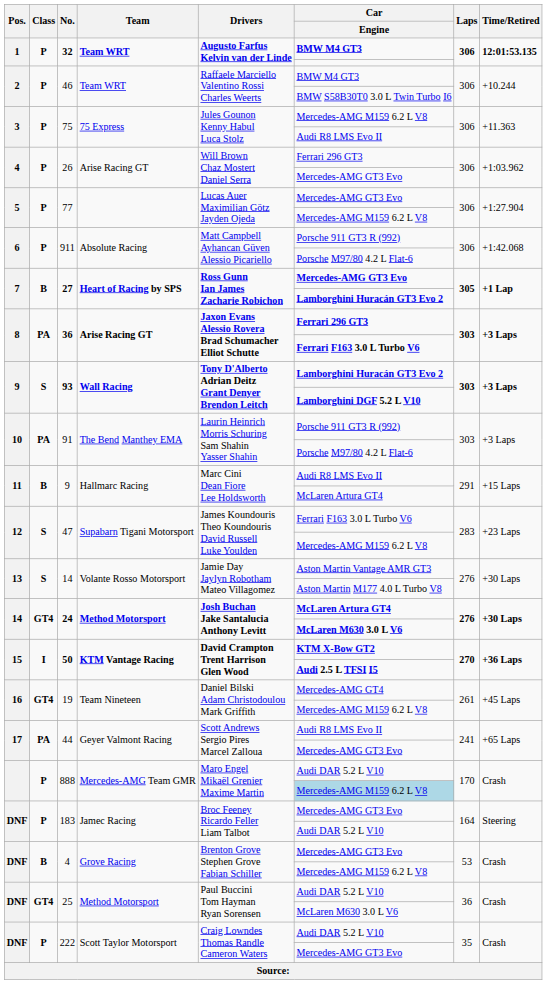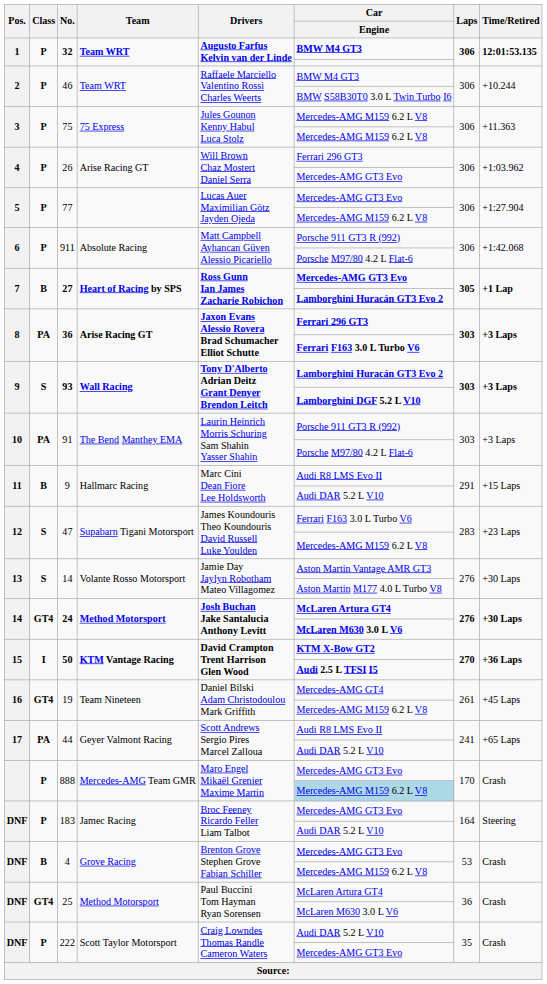(339, 137) Audi R8 LMS Evo II -> (362, 137) Mercedes-AMG M159 6.2 L V8
(340, 496) McLaren Artura GT4 -> (340, 496) Audi DAR 5.2 L V10
(349, 750) Mercedes-AMG GT3 Evo -> (340, 750) Audi DAR 5.2 L V10
(340, 771) Audi DAR 5.2 L V10 -> (349, 771) Mercedes-AMG GT3 Evo
(340, 892) Audi DAR 5.2 L V10 -> (340, 892) McLaren Artura GT4
